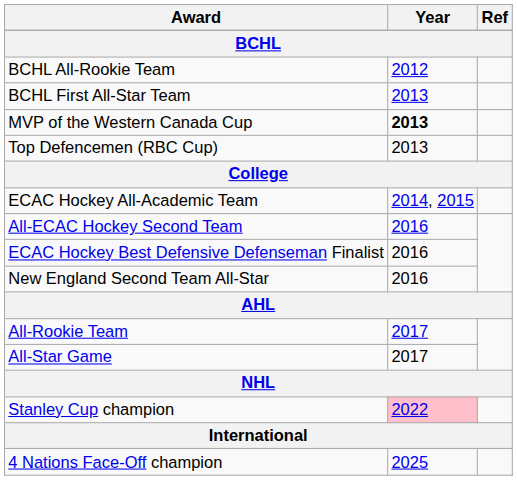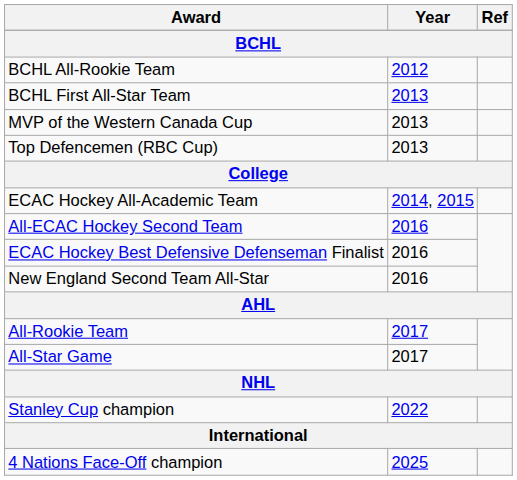(410, 122) bold -> (410, 122) normal
(410, 409) pink background -> (410, 409) no background
